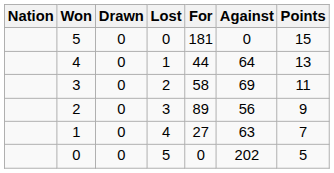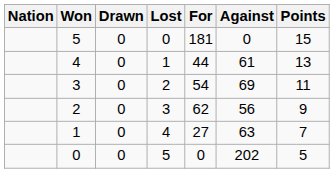(247, 62) 64 -> (247, 62) 61
(201, 86) 58 -> (201, 86) 54
(201, 109) 89 -> (201, 109) 62
